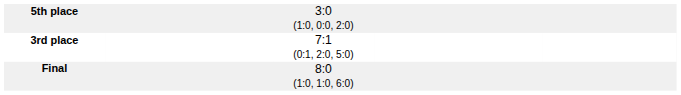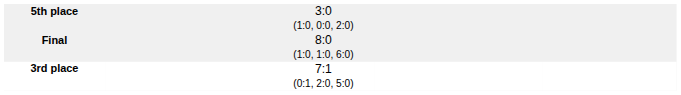rows swapped: (54, 40) <-> (54, 69)
